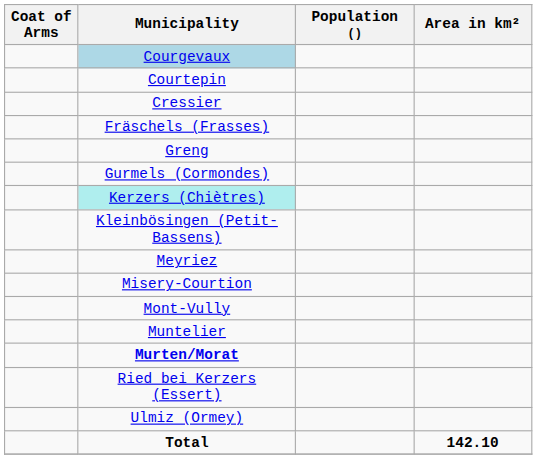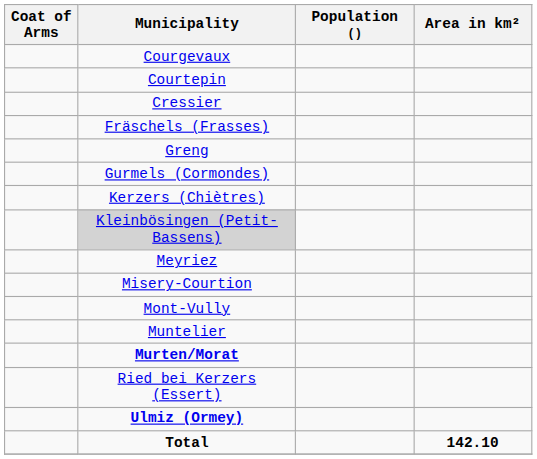(187, 56) lightblue background -> (187, 56) no background
(187, 198) paleturquoise background -> (187, 198) no background
(187, 229) no background -> (187, 229) lightgrey background
(187, 419) normal -> (187, 419) bold
